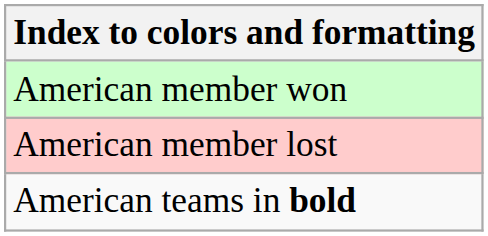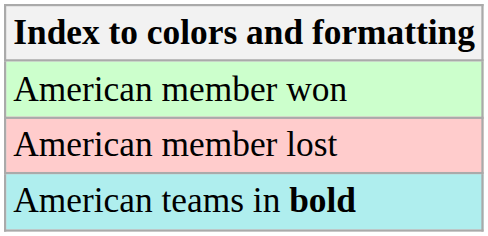(185, 200) no background -> (185, 200) paleturquoise background
